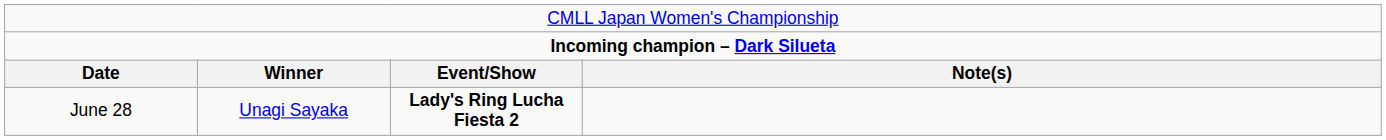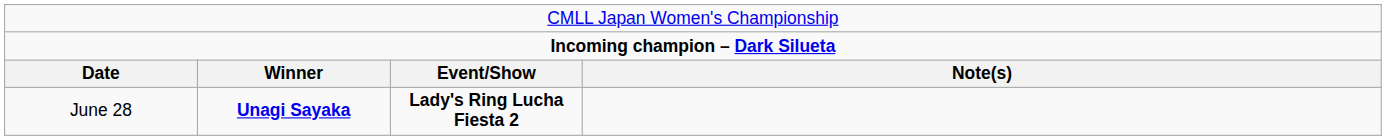(294, 111) normal -> (294, 111) bold
